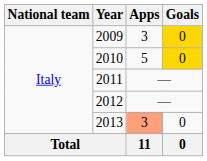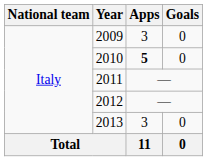(182, 36) gold background -> (182, 36) no background
(144, 58) normal -> (144, 58) bold
(182, 58) gold background -> (182, 58) no background
(144, 123) lightsalmon background -> (144, 123) no background
